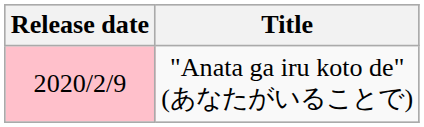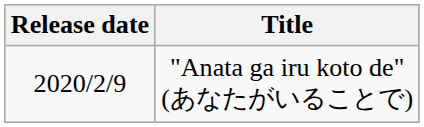(80, 83) pink background -> (80, 83) no background
